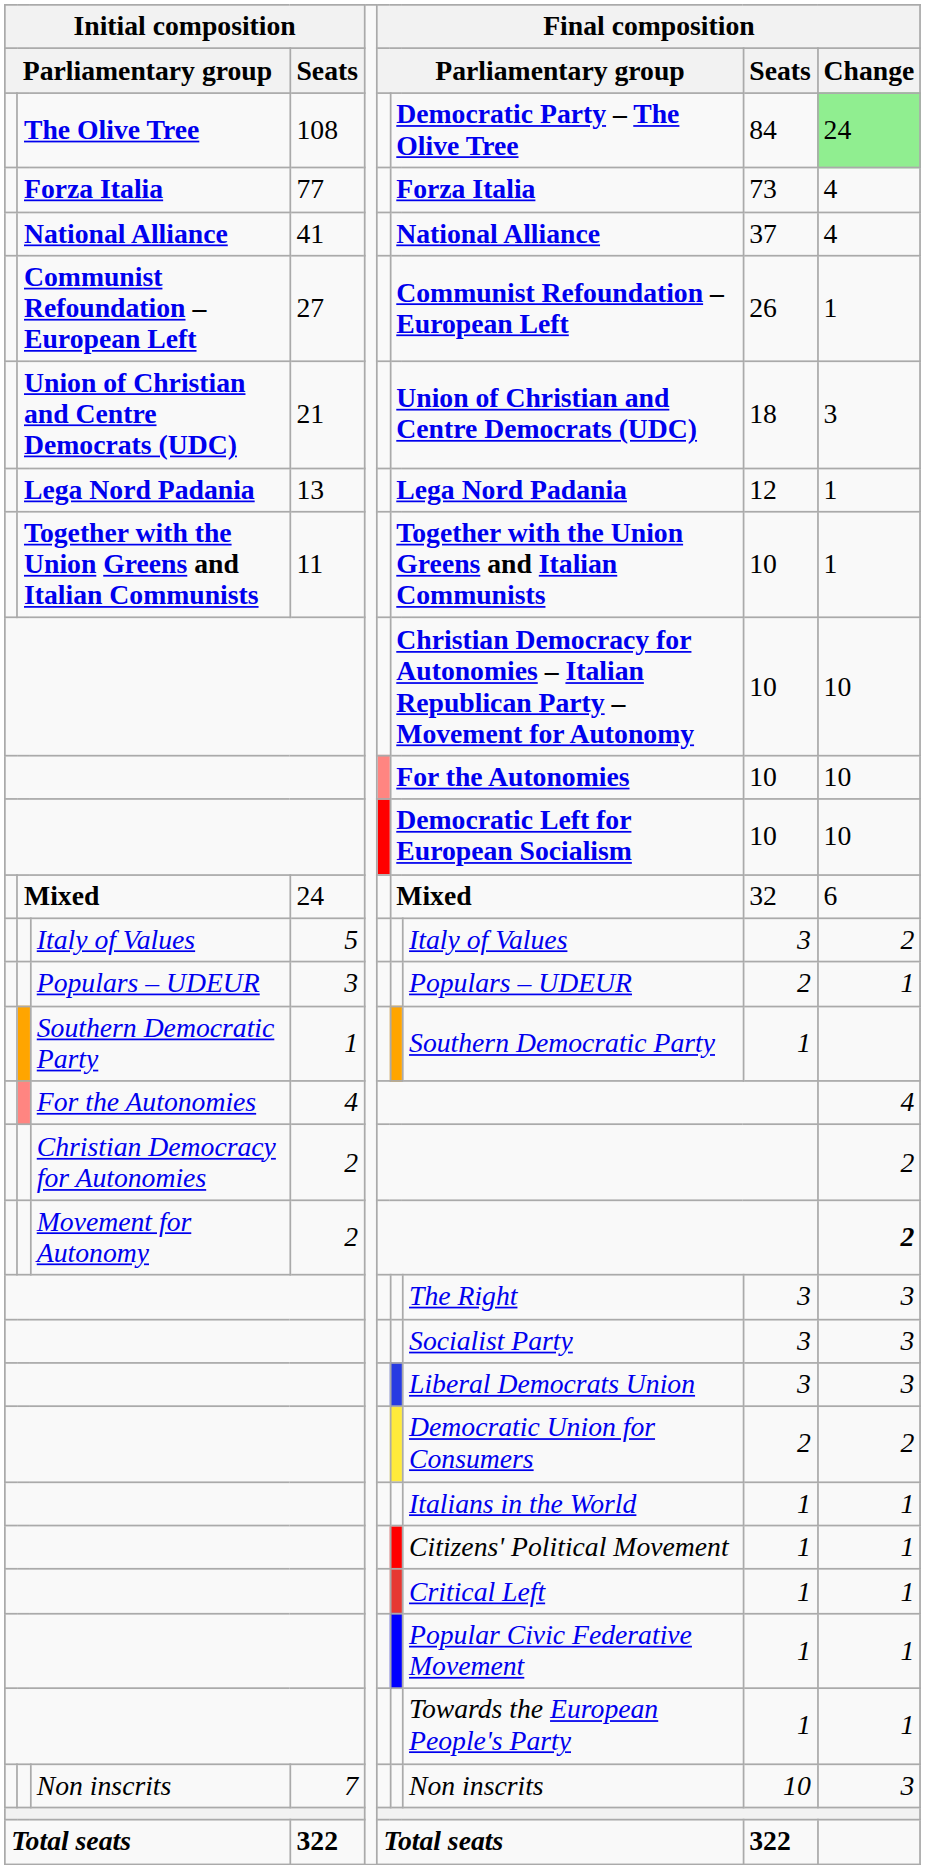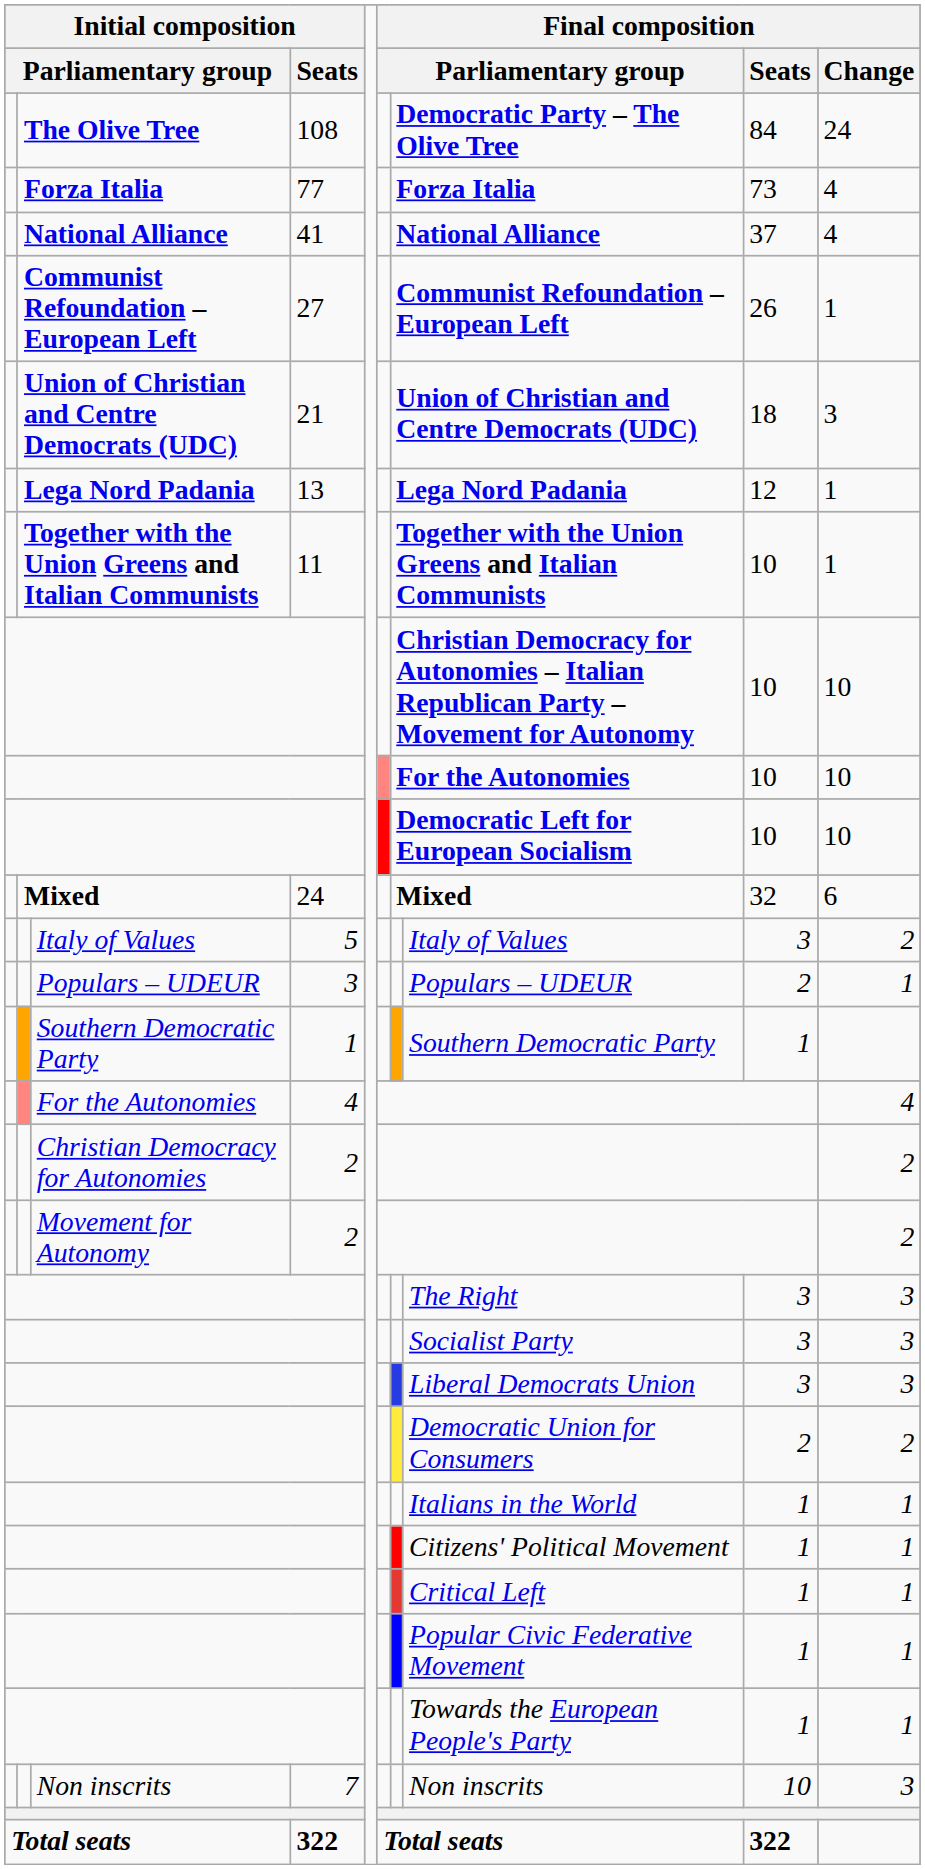(837, 129) lightgreen background -> (837, 129) no background
(907, 1237) bold -> (907, 1237) normal
